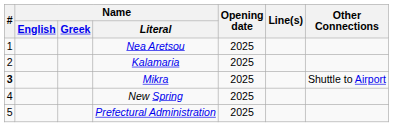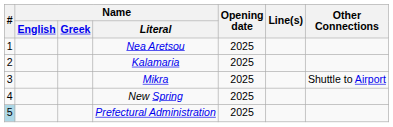(10, 79) bold -> (10, 79) normal
(10, 113) no background -> (10, 113) lightblue background
